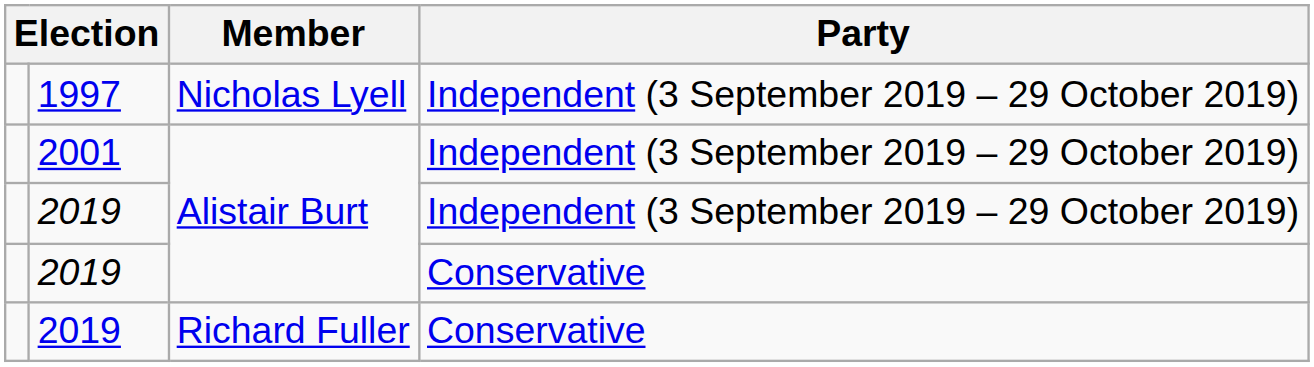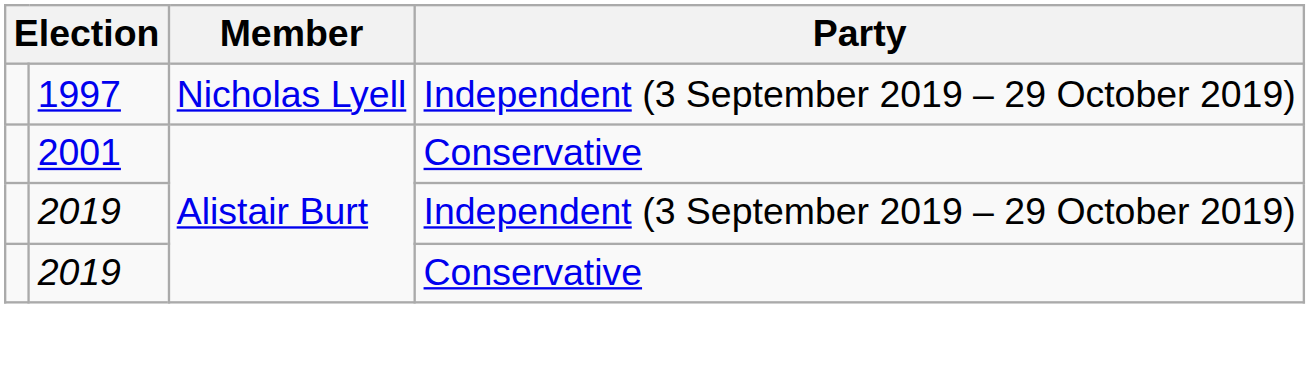(863, 152) Independent (3 September 2019 – 29 October 2019) -> (533, 152) Conservative
- row: (79, 331)
